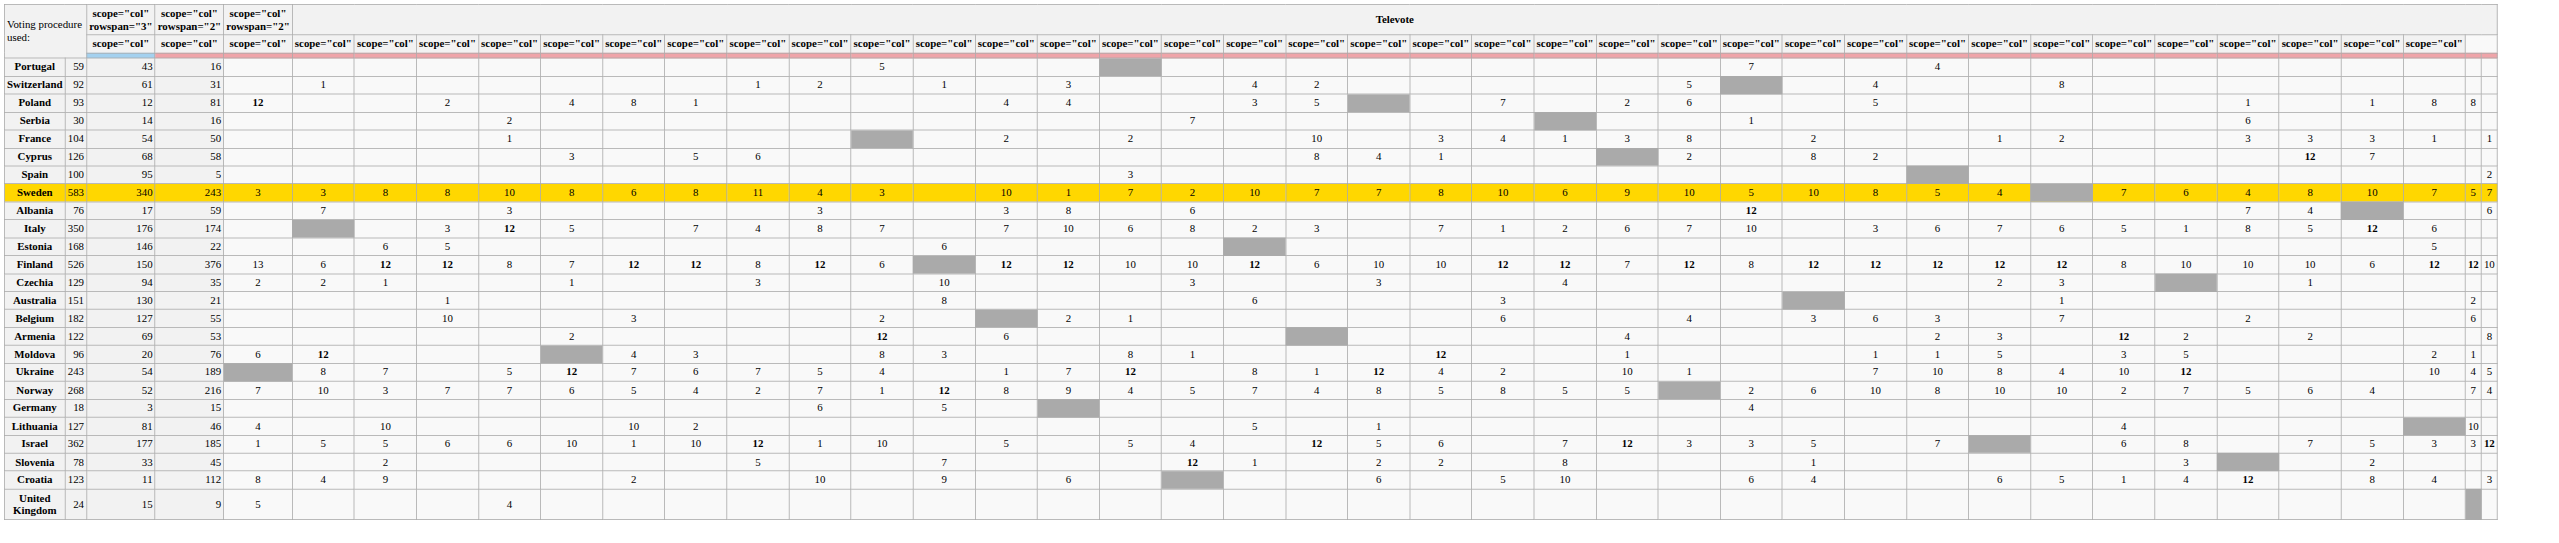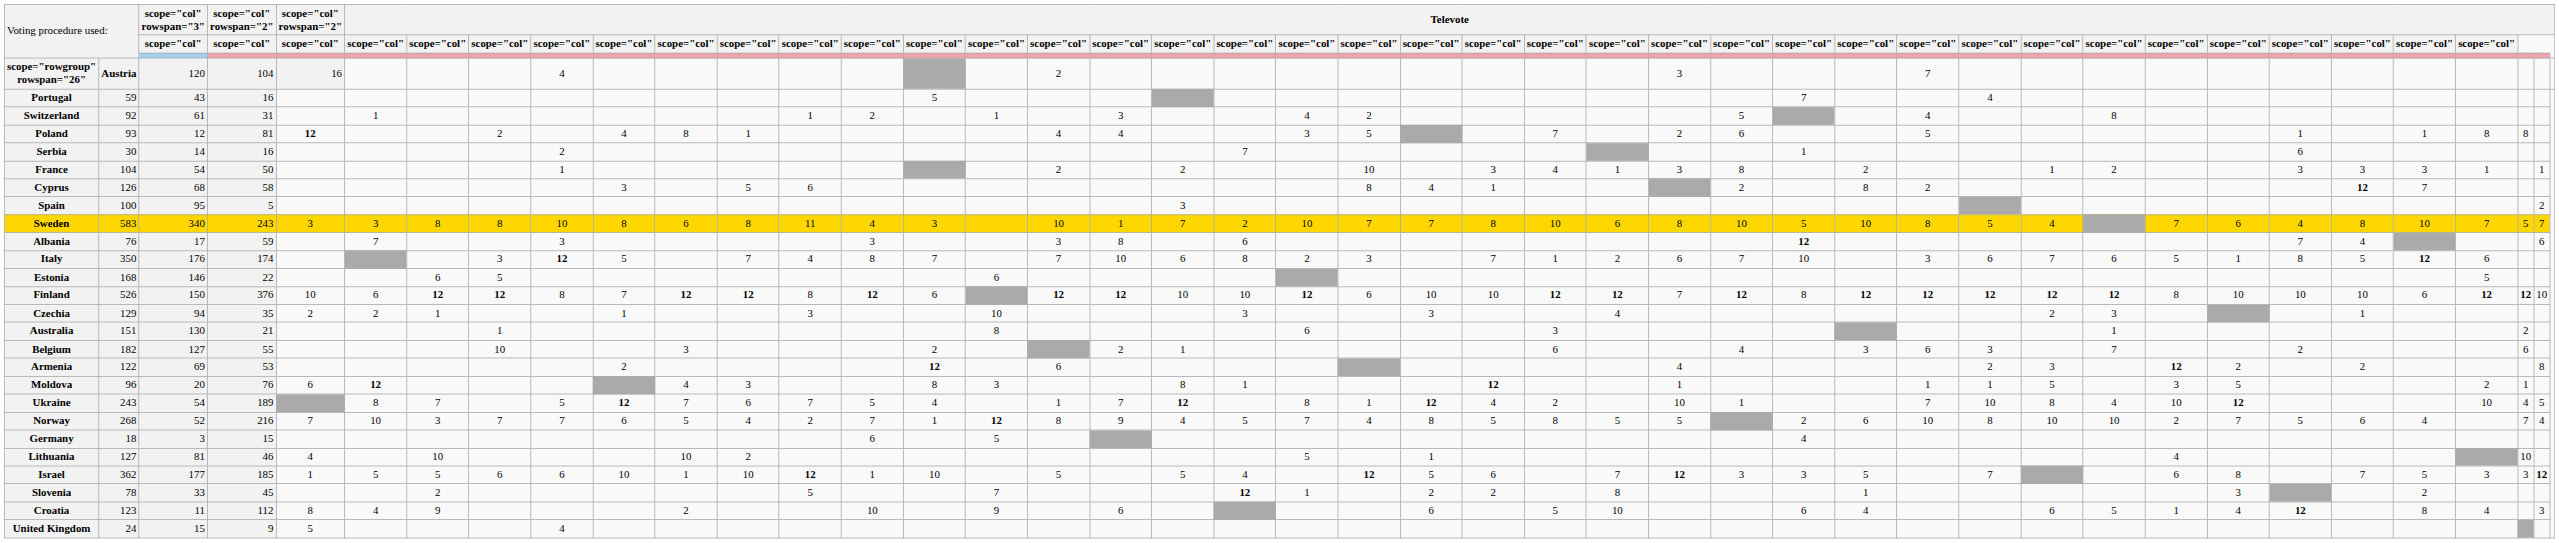+ row: (52, 73)
(1627, 192) 9 -> (1679, 223) 8
(258, 264) 13 -> (310, 295) 10
